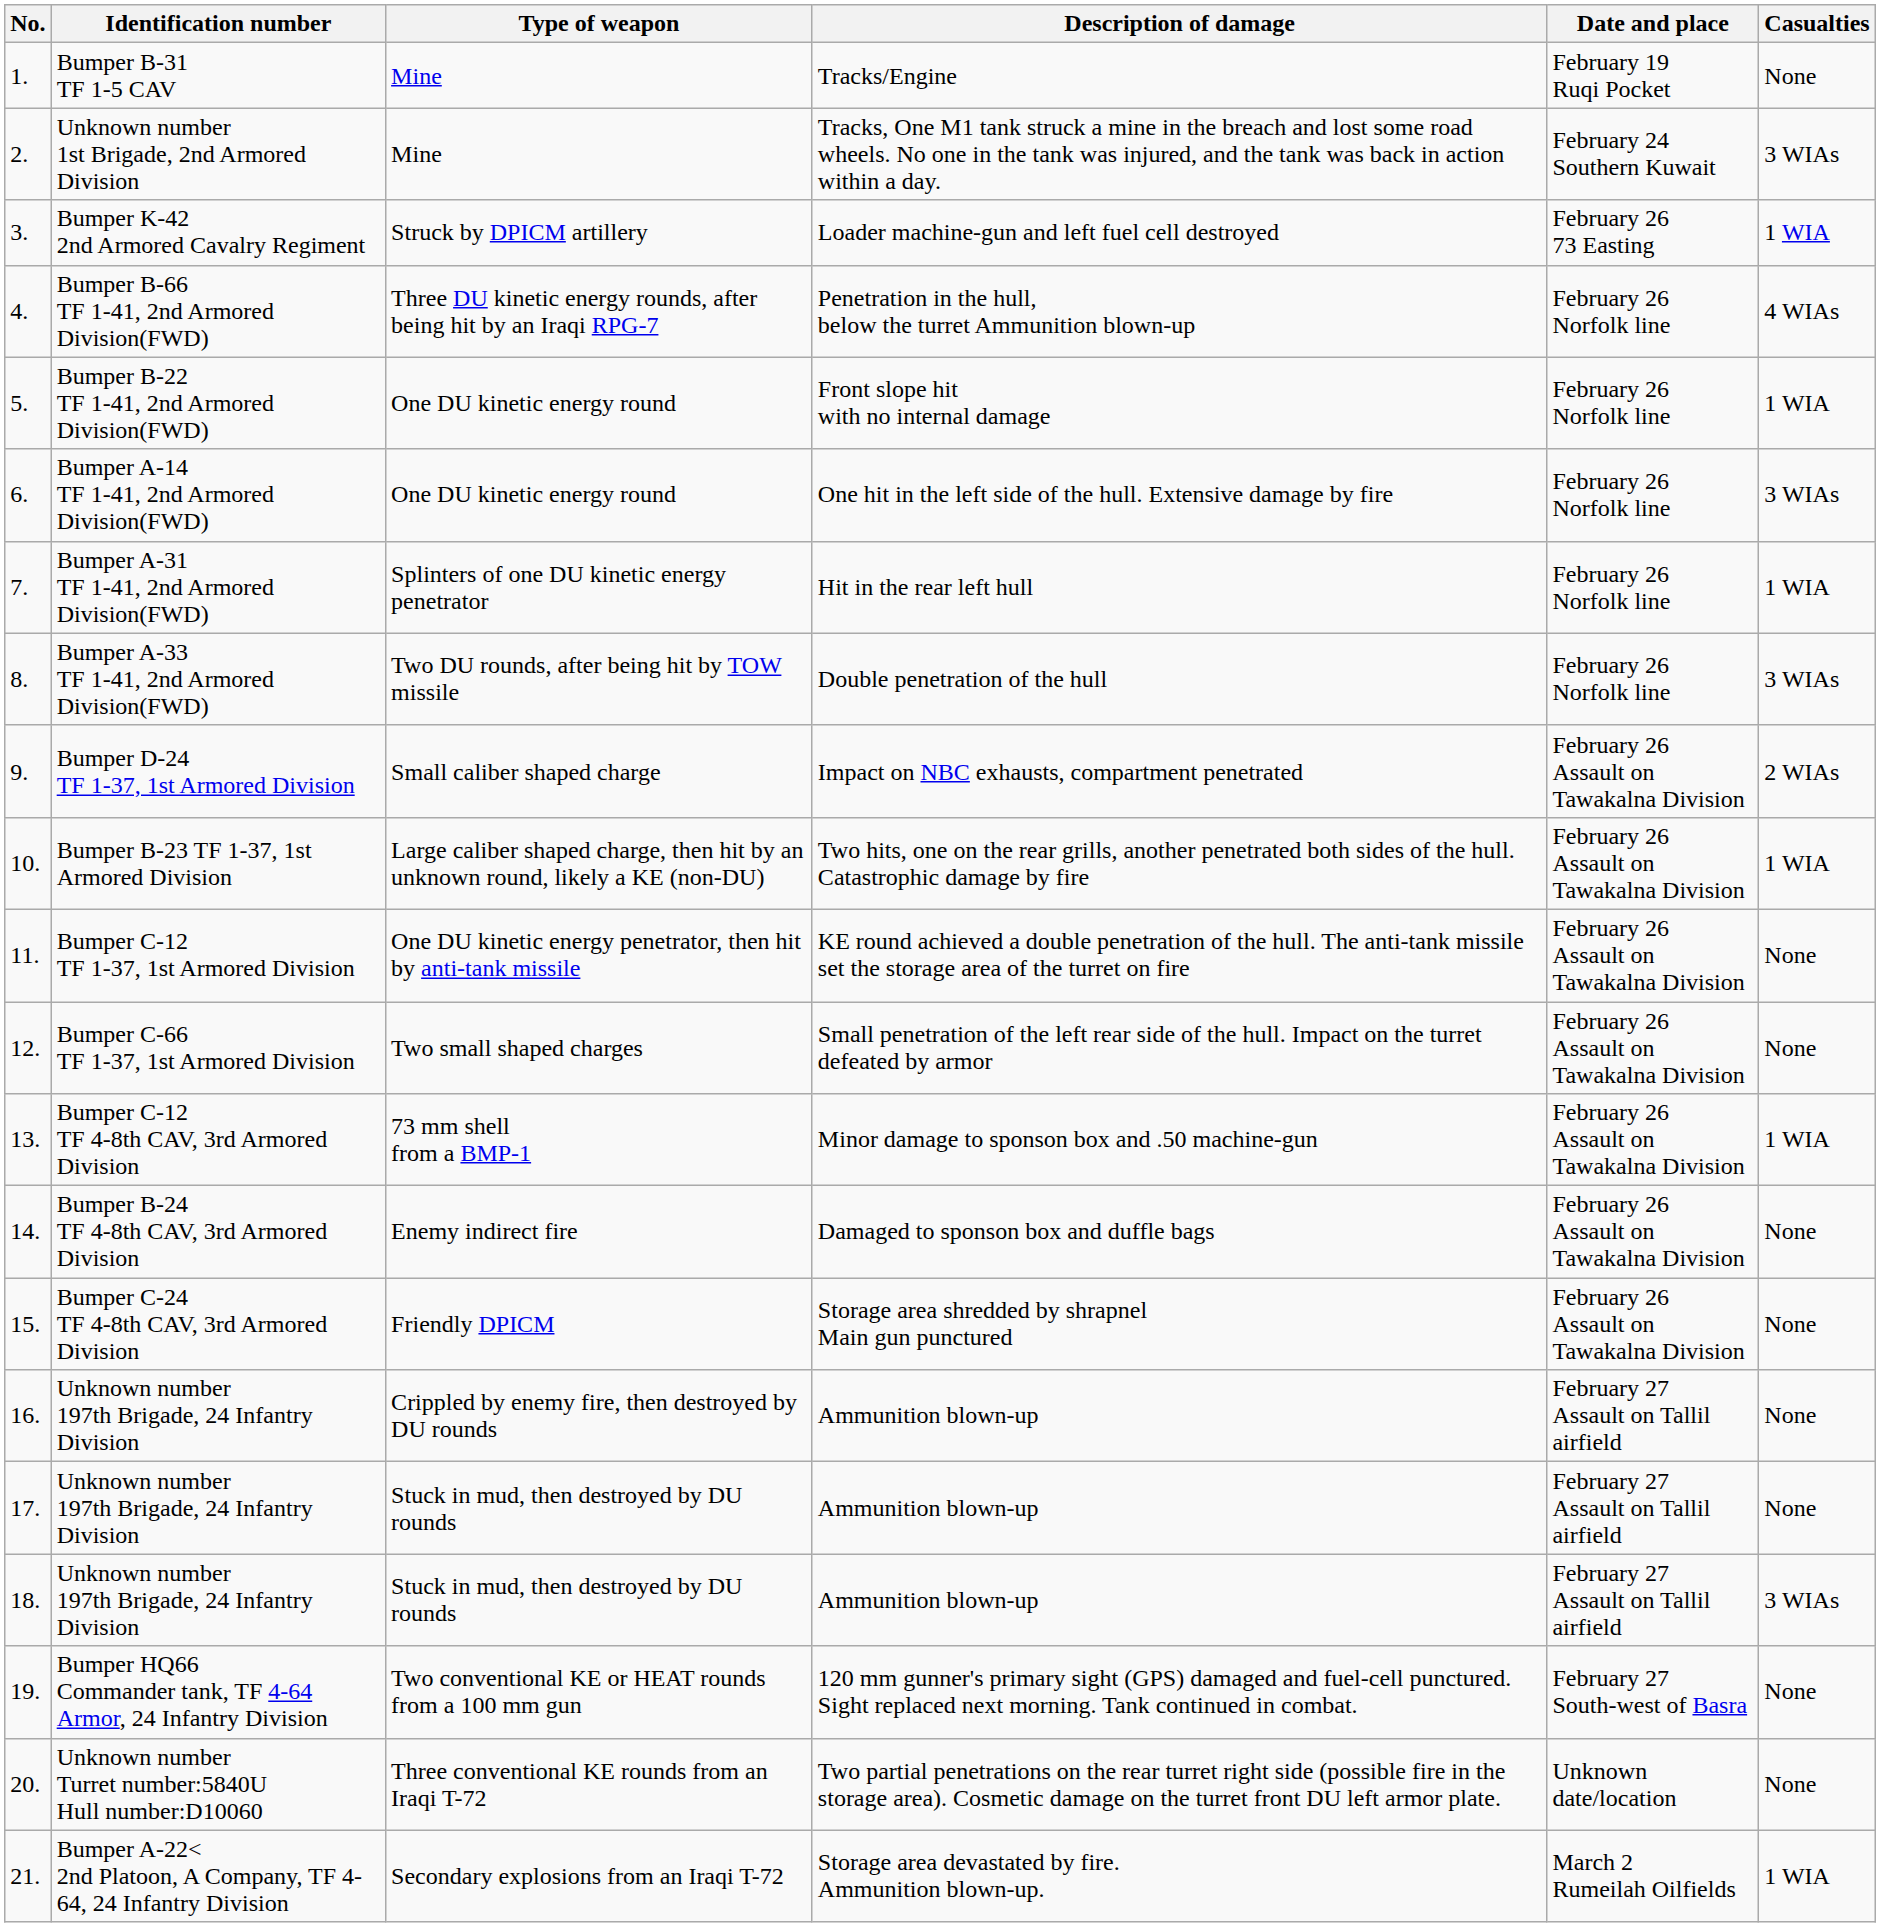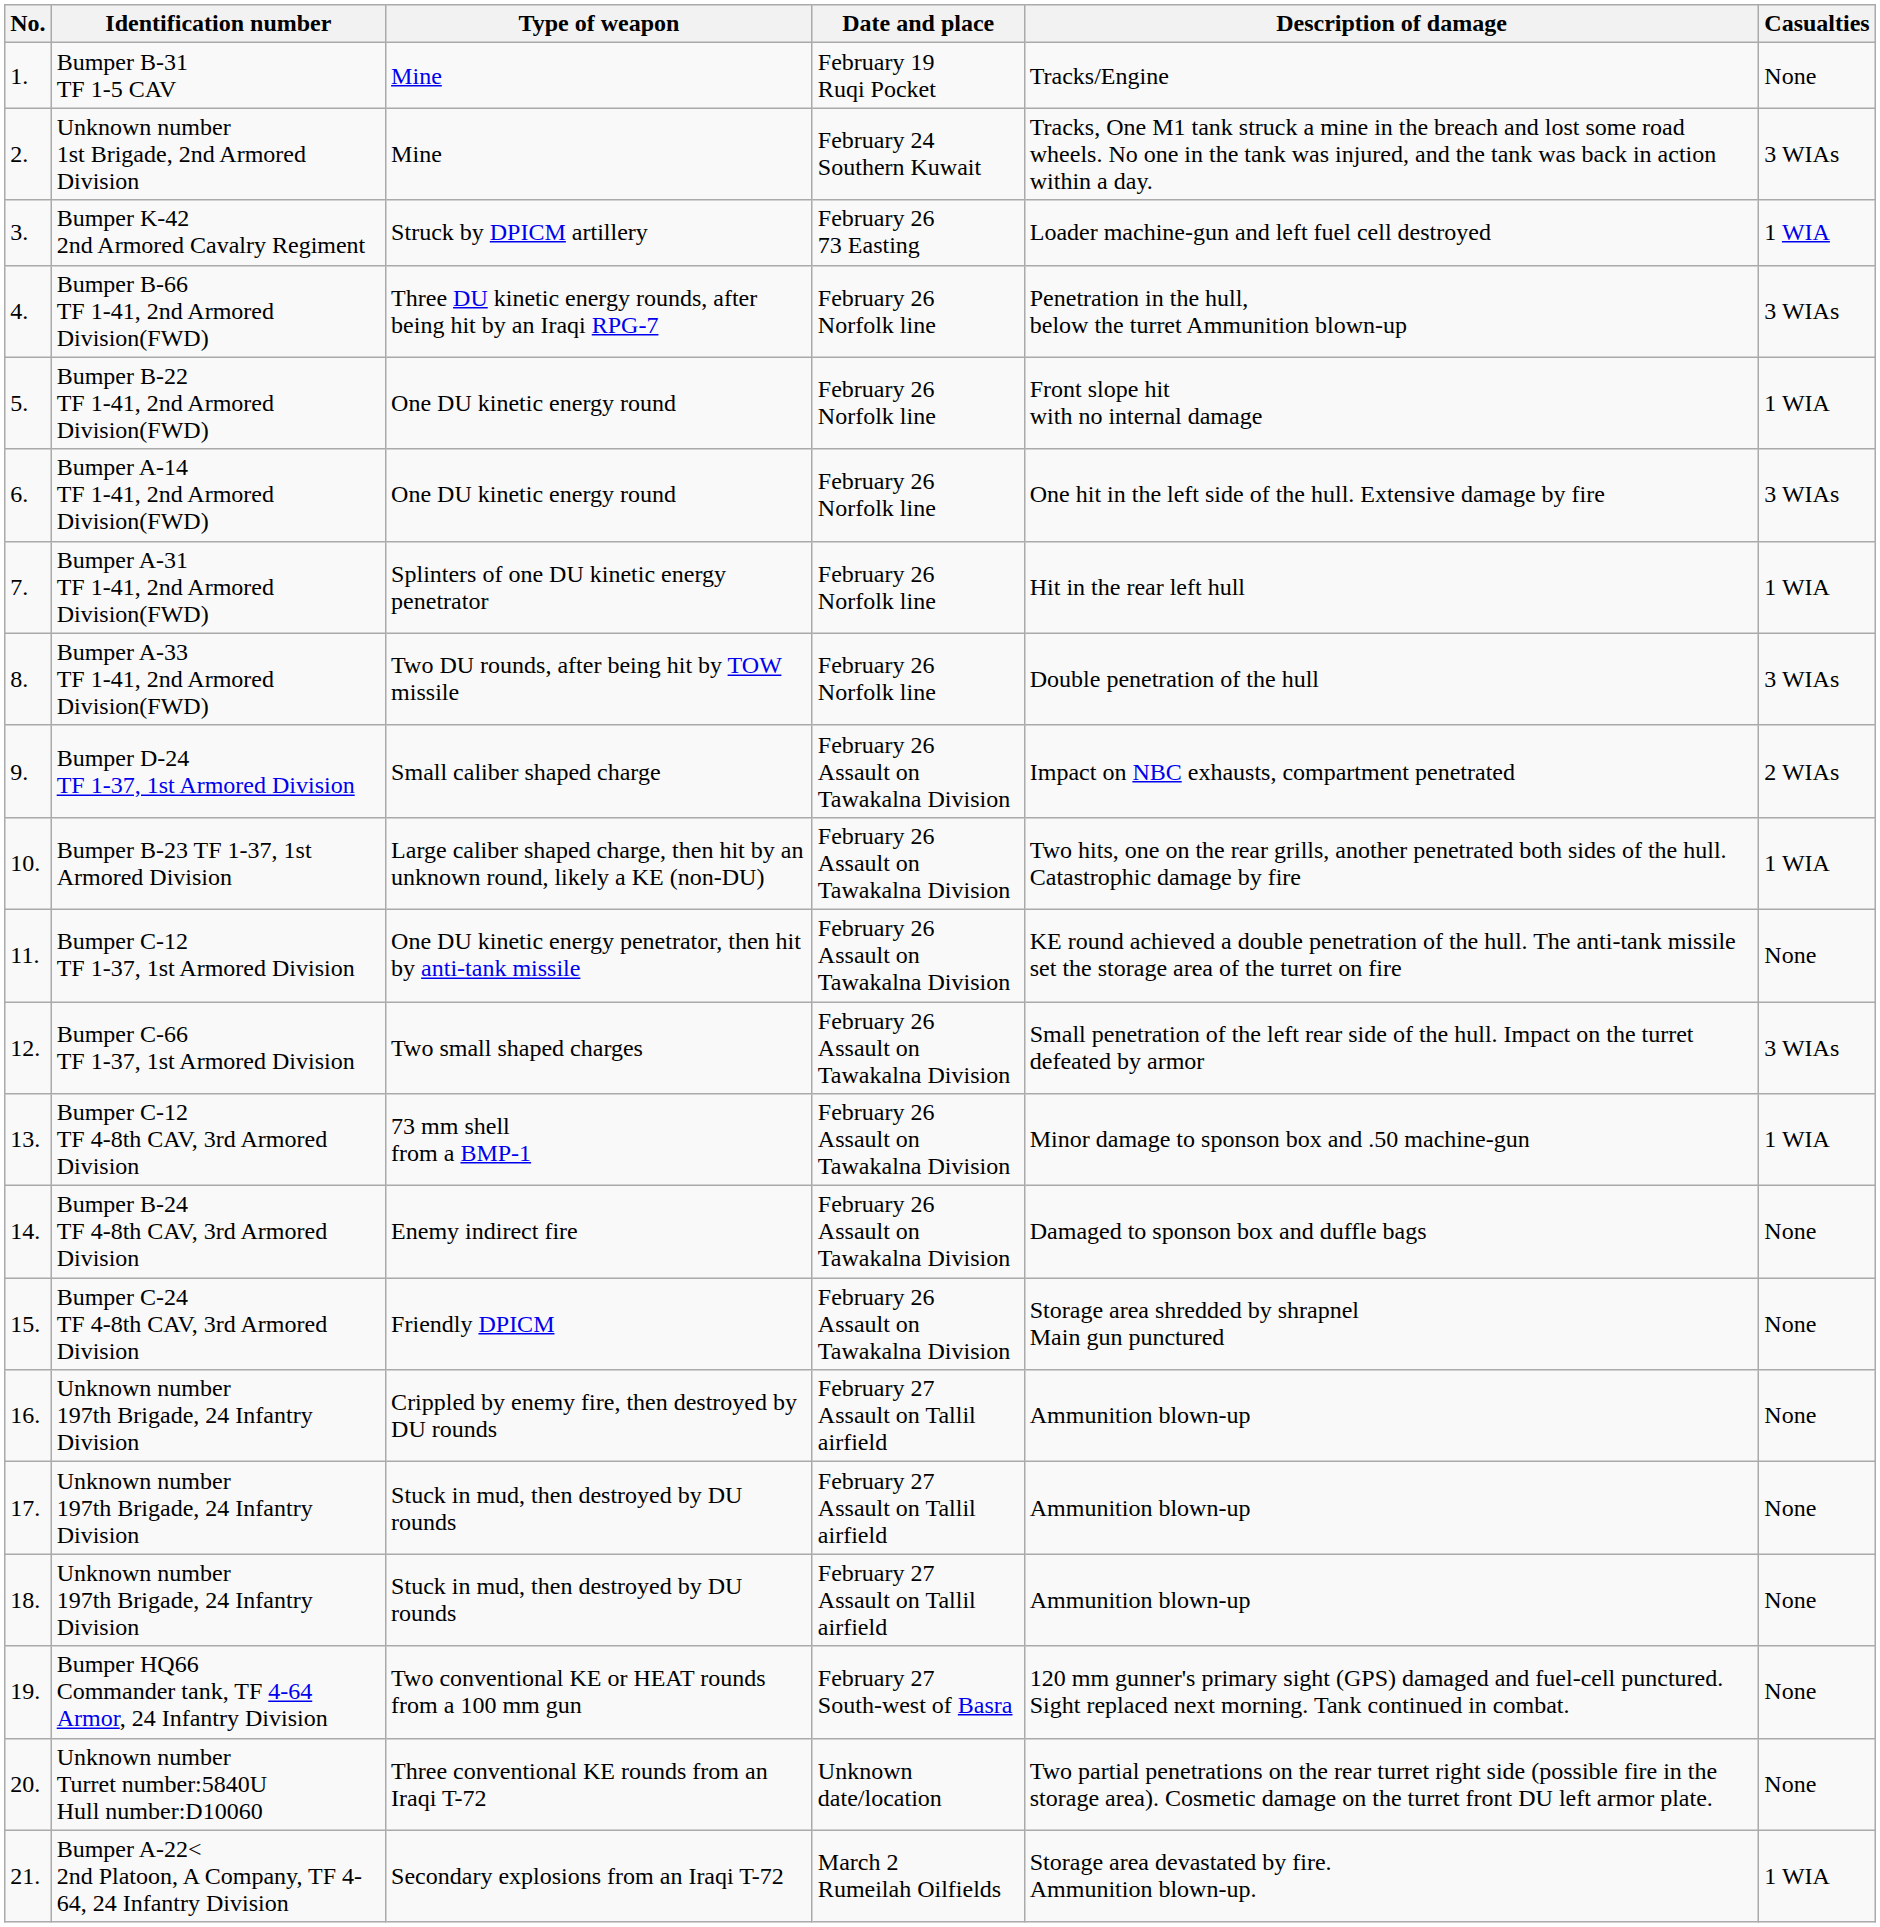columns swapped: (1653, 23) <-> (1180, 23)
(1802, 310) 4 WIAs -> (1802, 310) 3 WIAs
(1790, 1047) None -> (1802, 1047) 3 WIAs
(1802, 1599) 3 WIAs -> (1790, 1599) None
